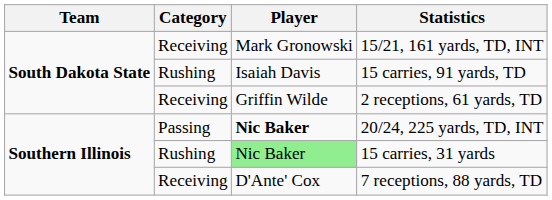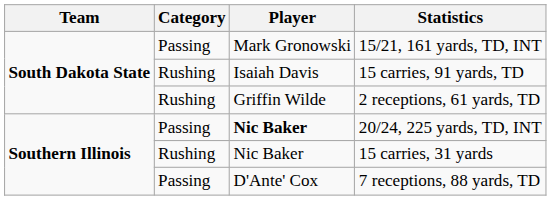(193, 45) Receiving -> (184, 45) Passing
(193, 99) Receiving -> (187, 99) Rushing
(270, 153) lightgreen background -> (268, 153) no background
(193, 181) Receiving -> (184, 181) Passing
